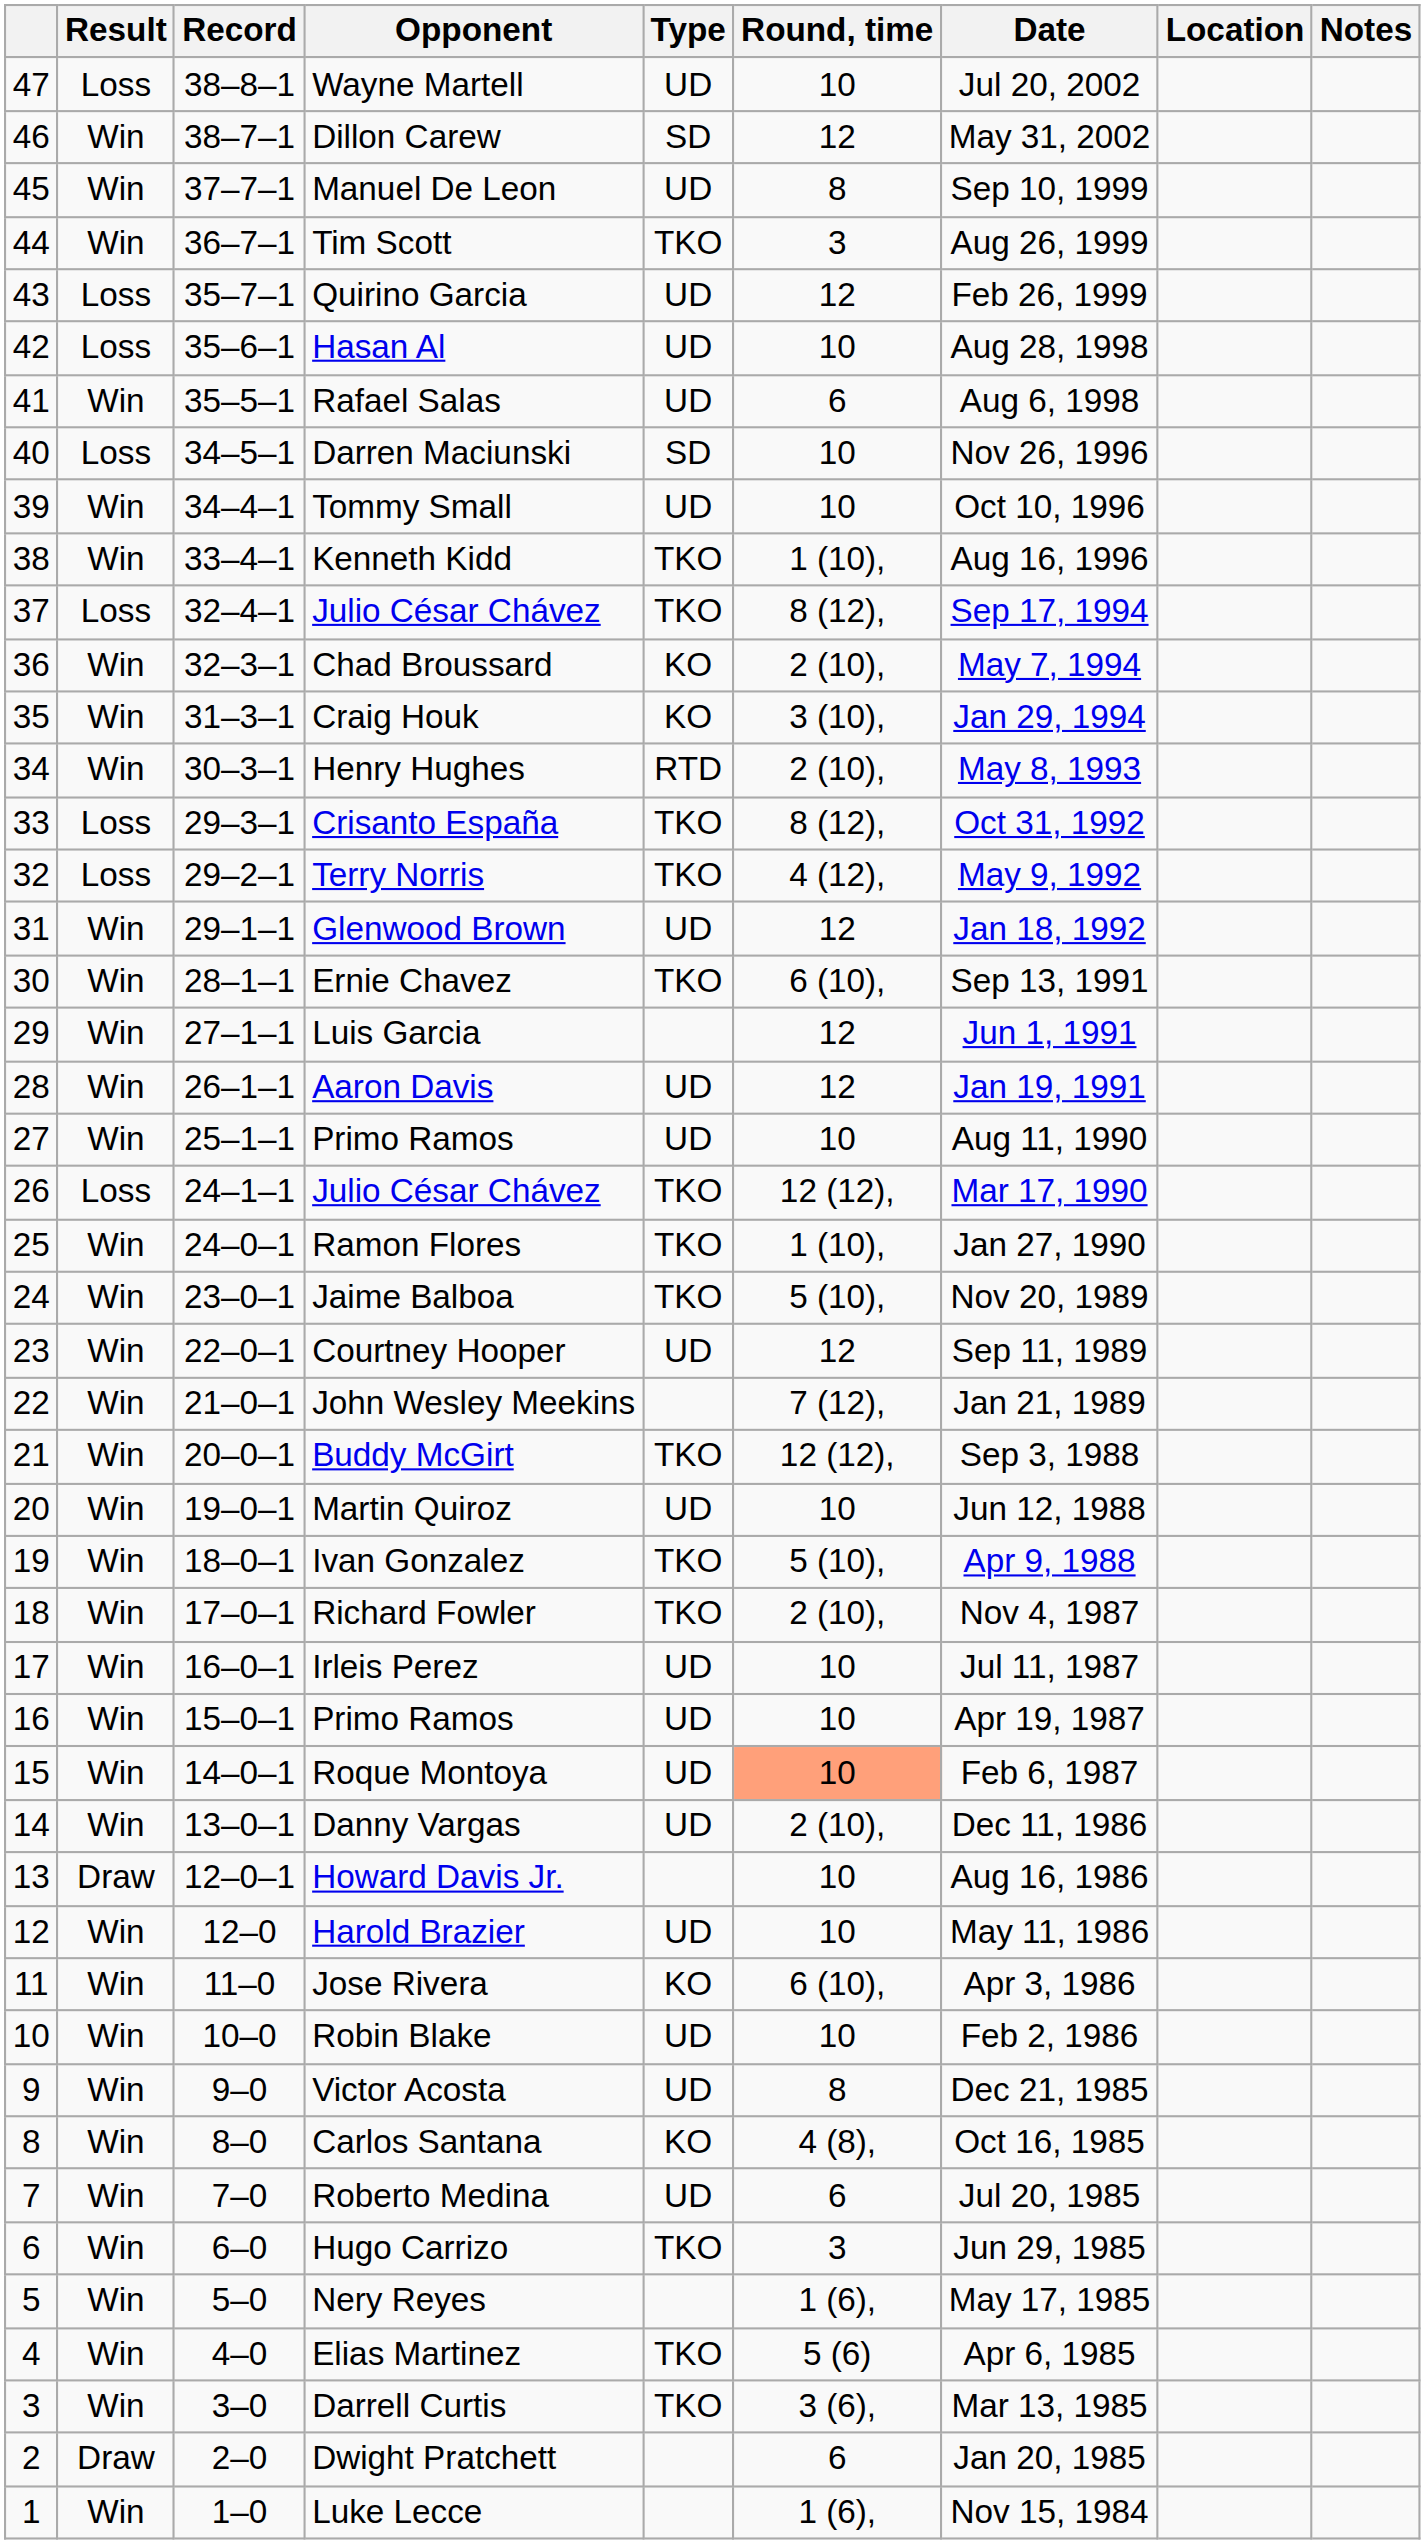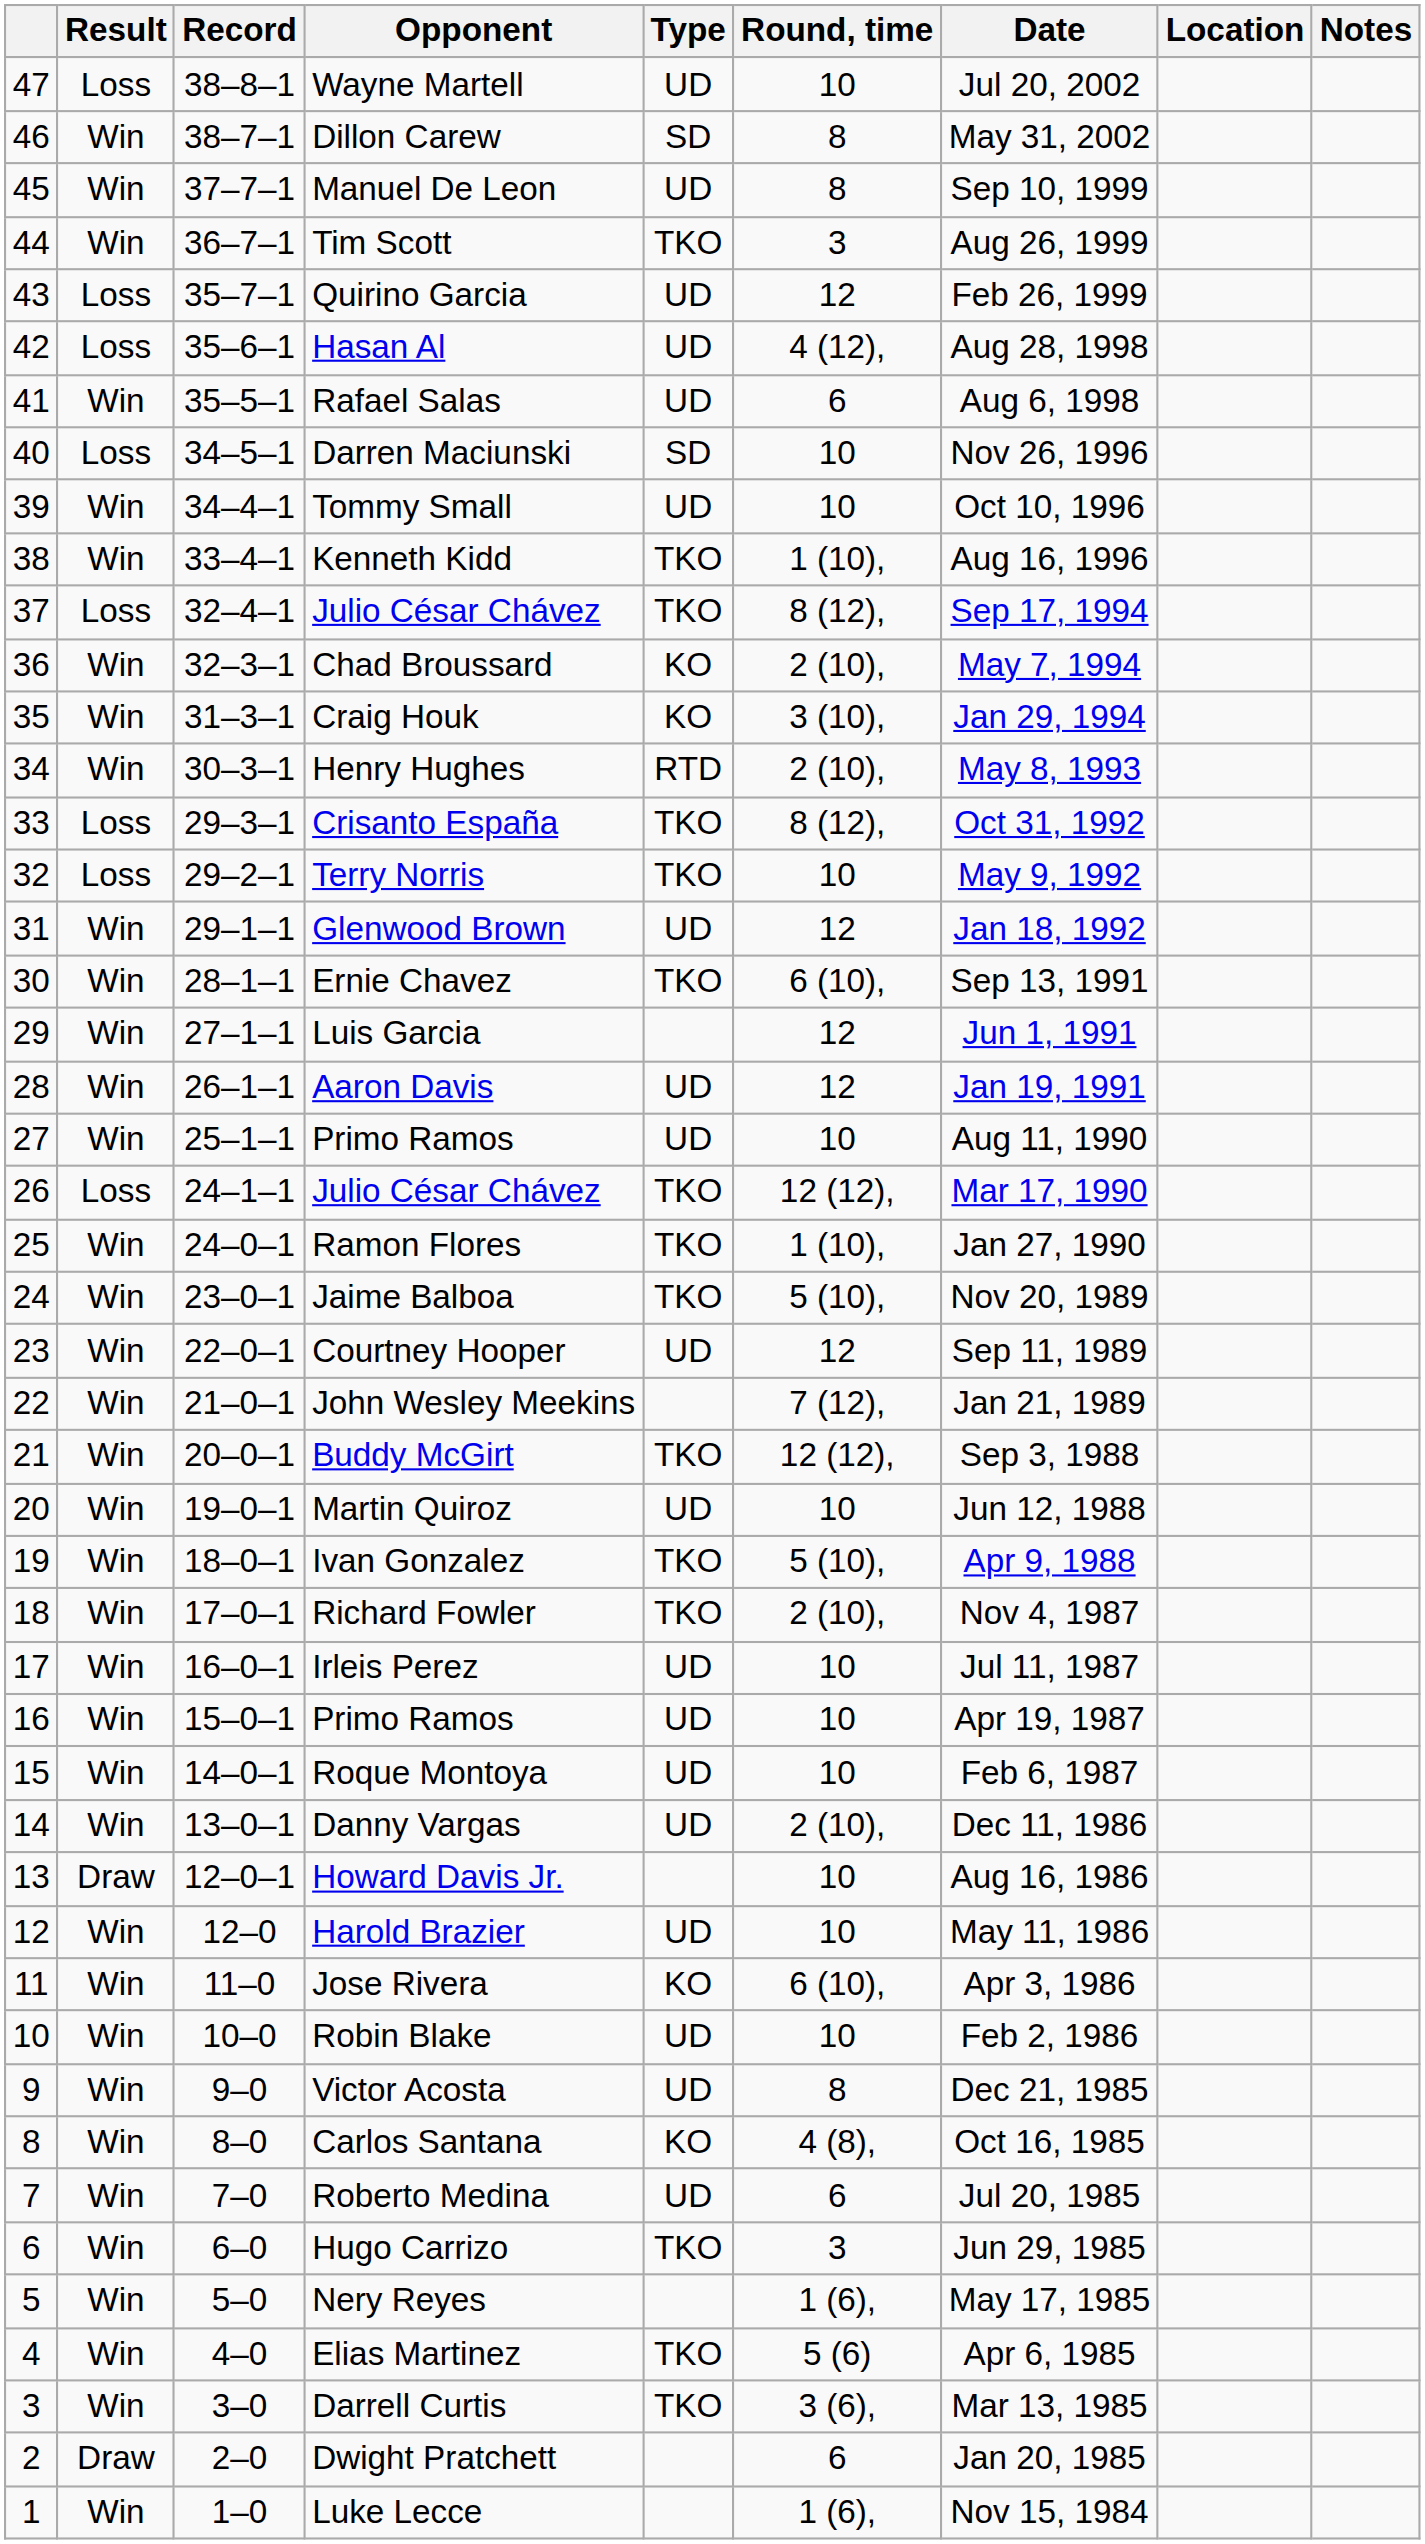(837, 136) 12 -> (837, 136) 8
(837, 347) 10 -> (837, 347) 4 (12),
(837, 875) 4 (12), -> (837, 875) 10
(837, 1772) lightsalmon background -> (837, 1772) no background
